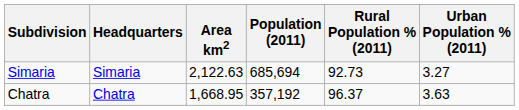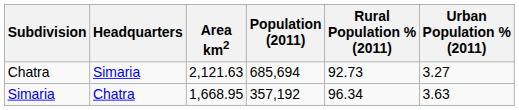(31, 72) Simaria -> (29, 72) Chatra
(216, 72) 2,122.63 -> (216, 72) 2,121.63
(29, 94) Chatra -> (31, 94) Simaria
(345, 94) 96.37 -> (345, 94) 96.34
